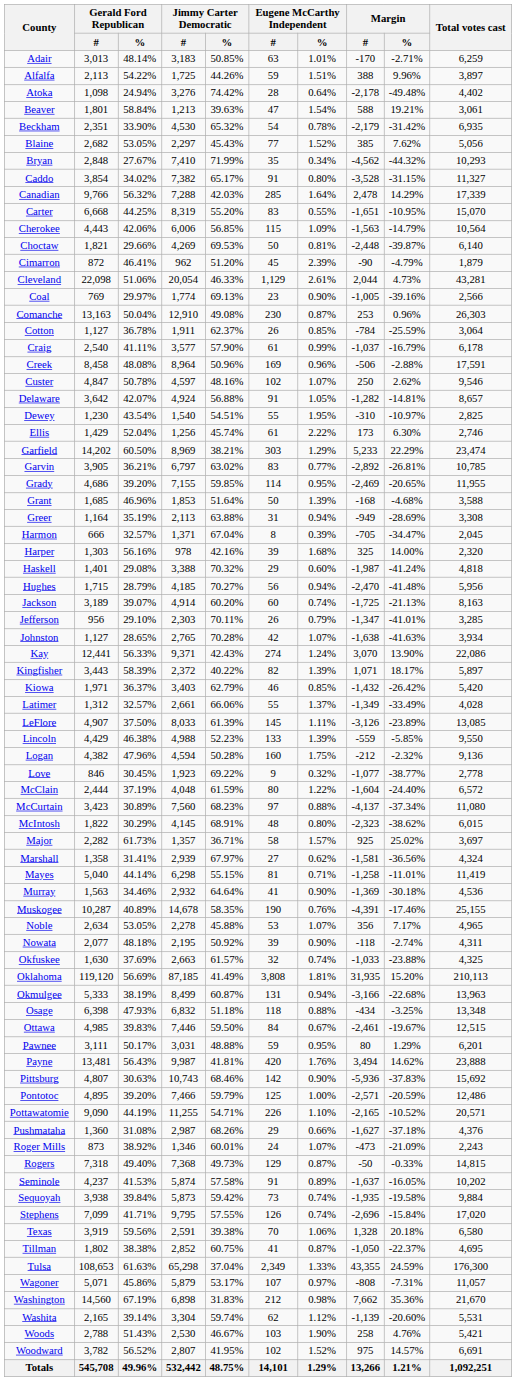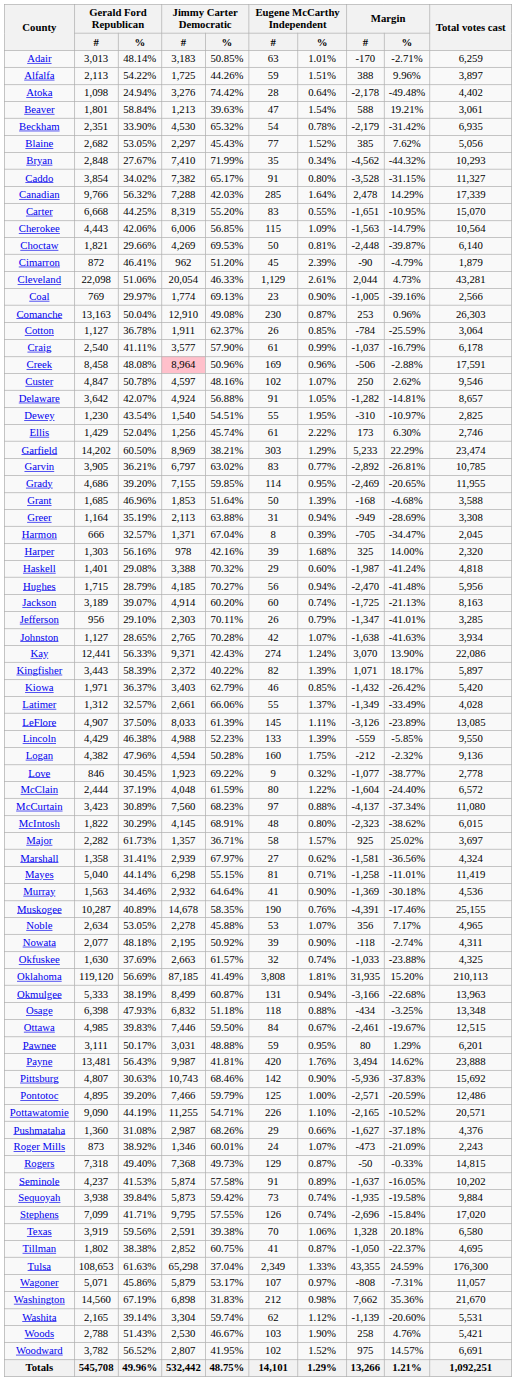(183, 365) no background -> (183, 365) pink background
